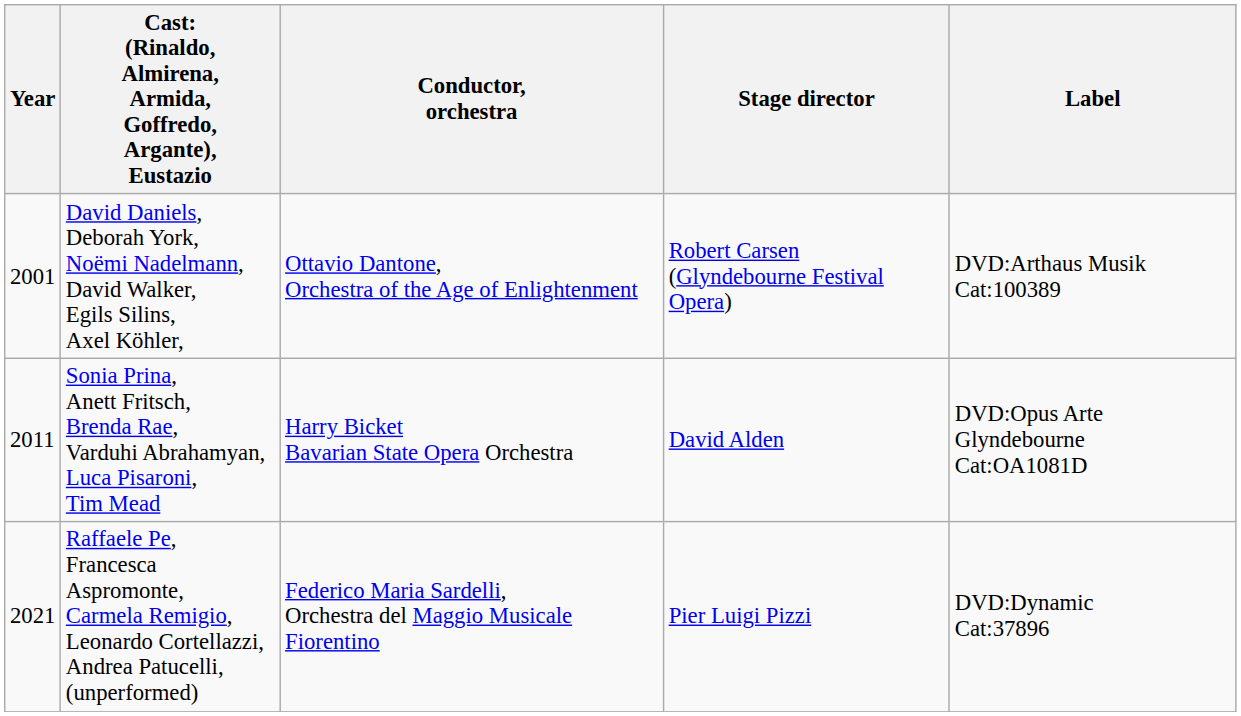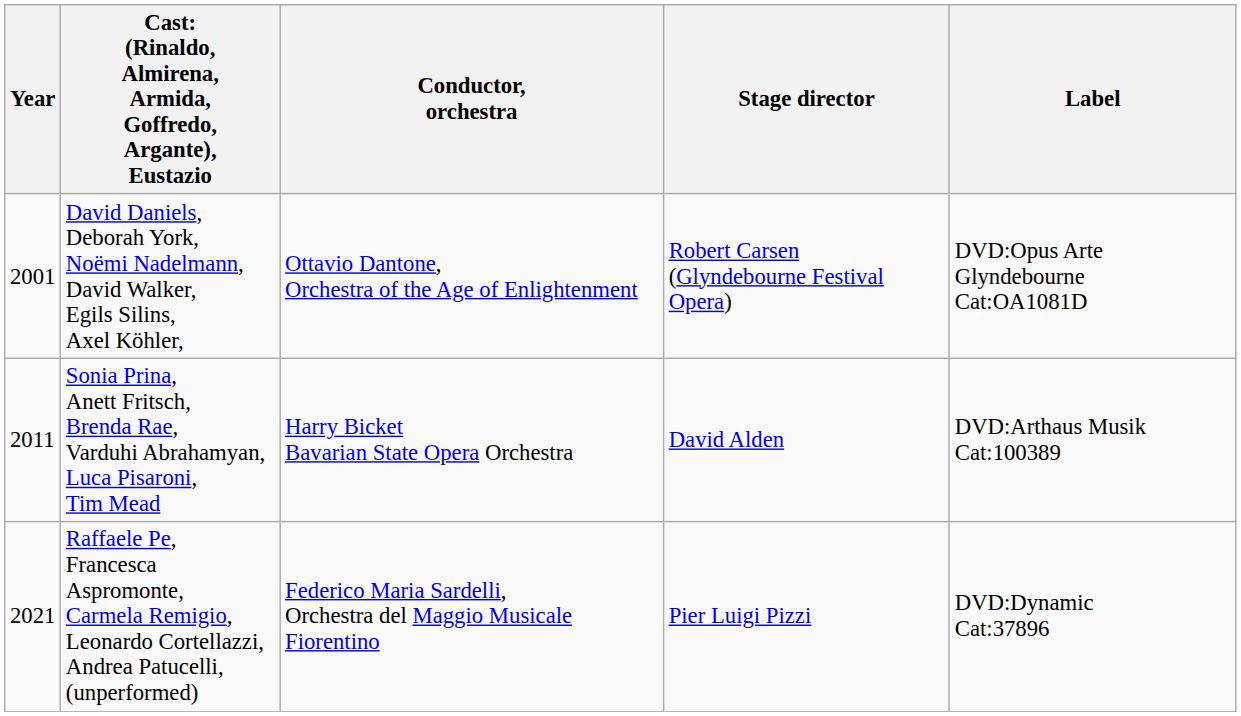(1050, 275) DVD:Arthaus Musik Cat:100389 -> (1029, 275) DVD:Opus Arte Glyndebourne Cat:OA1081D
(1029, 439) DVD:Opus Arte Glyndebourne Cat:OA1081D -> (1050, 439) DVD:Arthaus Musik Cat:100389
